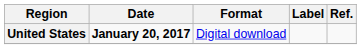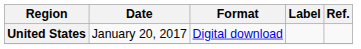(141, 33) bold -> (139, 33) normal
